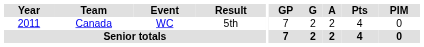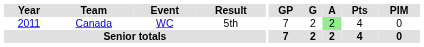(332, 23) no background -> (332, 23) lightgreen background
